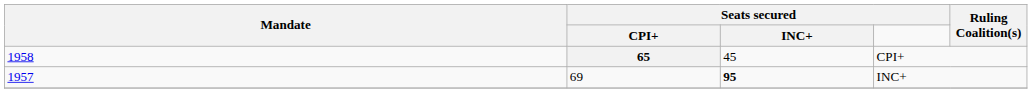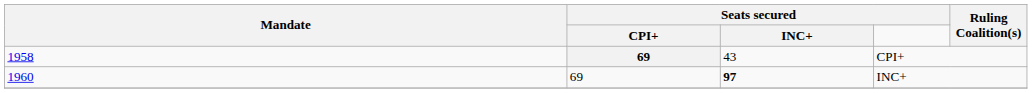(644, 56) 65 -> (644, 56) 69
(730, 56) 45 -> (730, 56) 43
(21, 77) 1957 -> (21, 77) 1960
(730, 77) 95 -> (730, 77) 97
